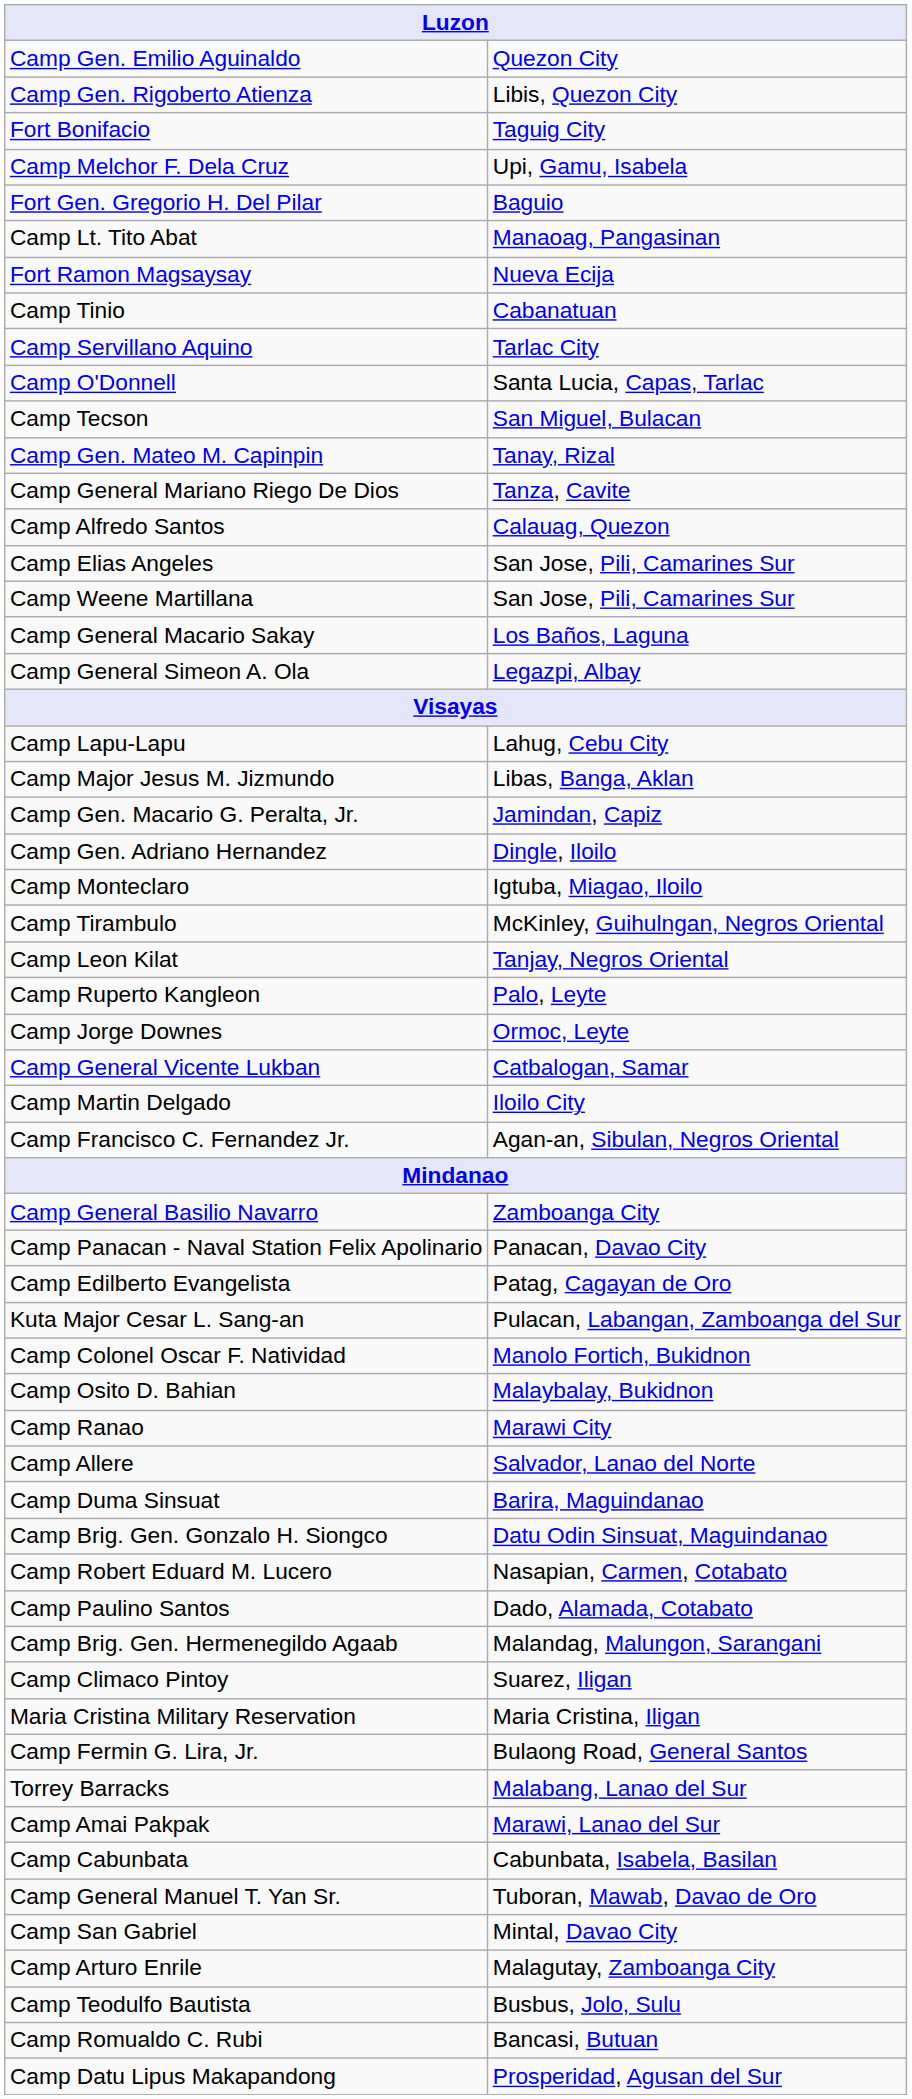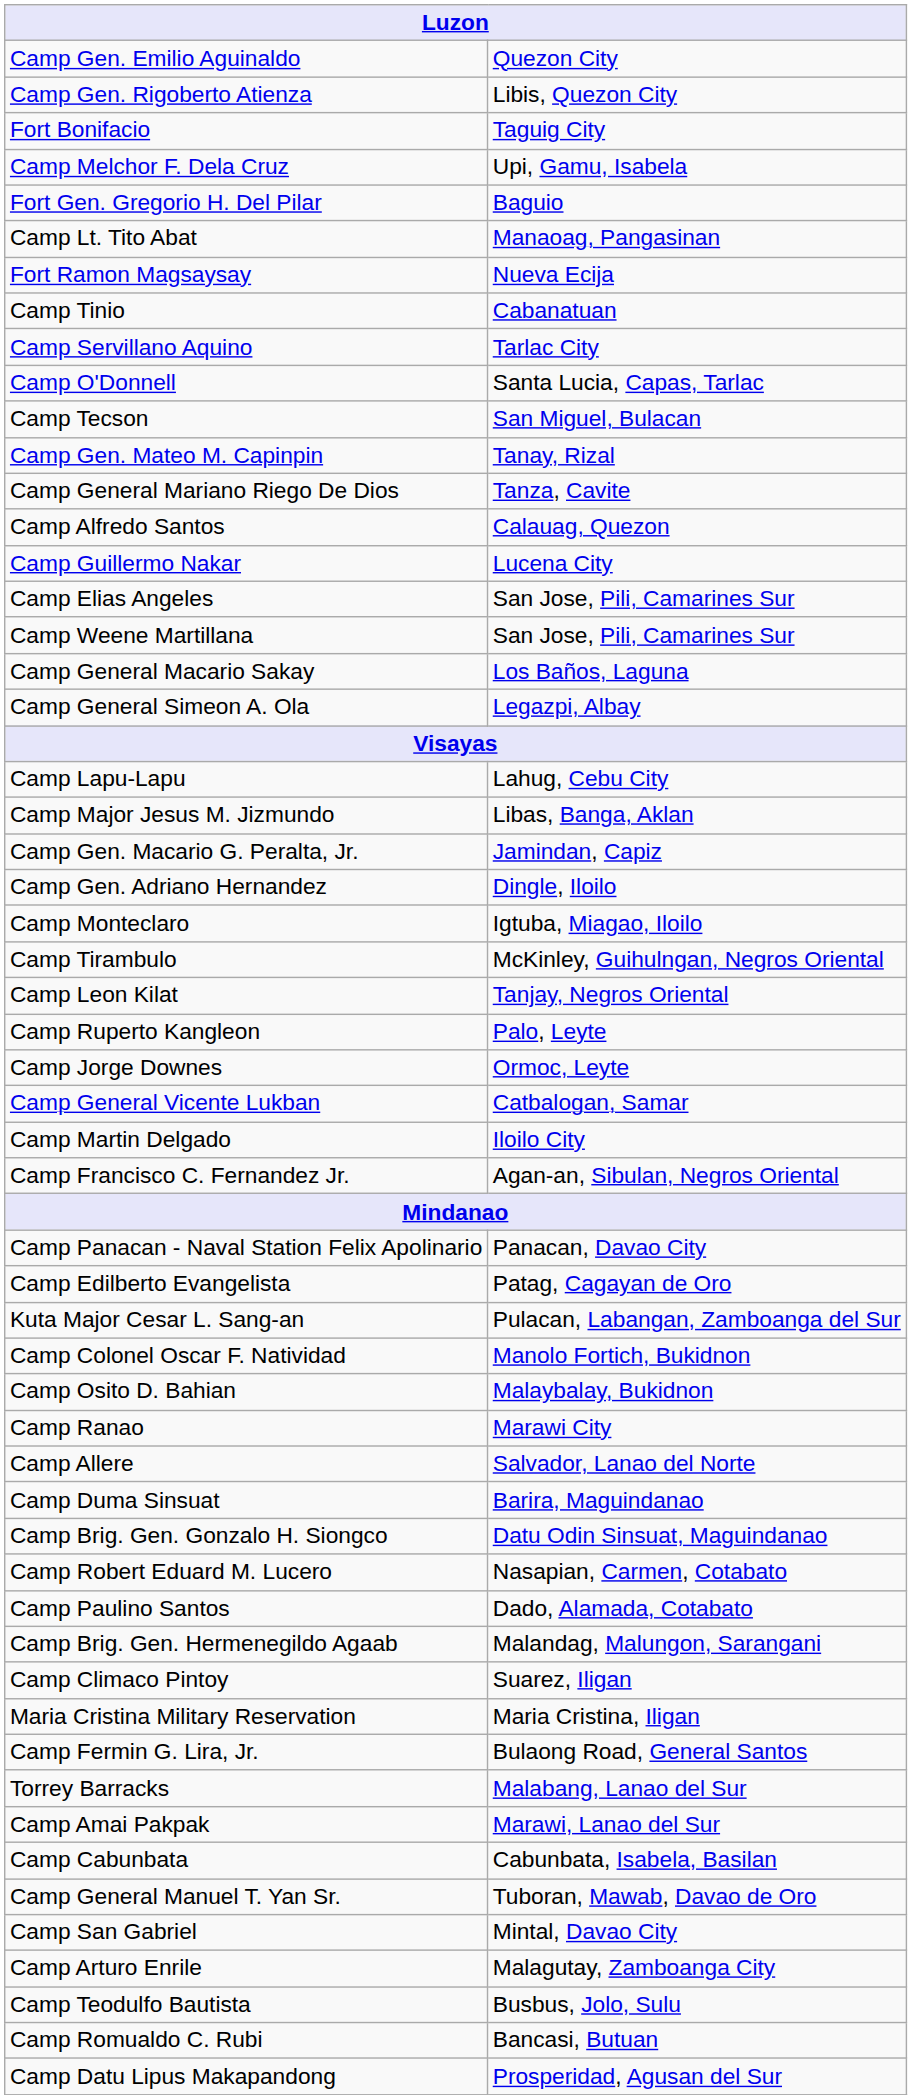+ row: (125, 563)
- row: (164, 1211)
